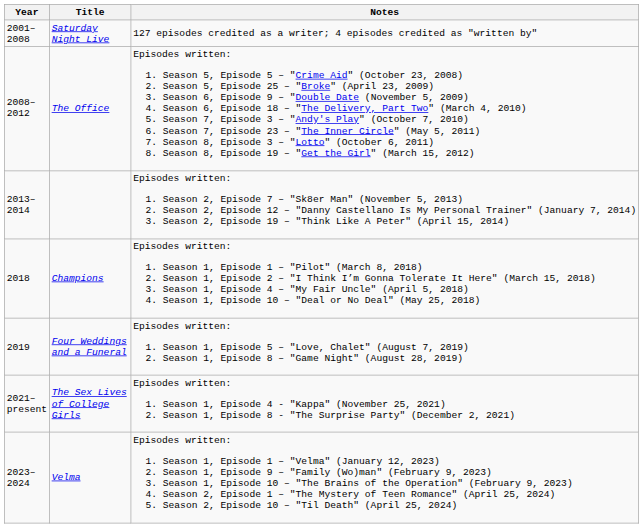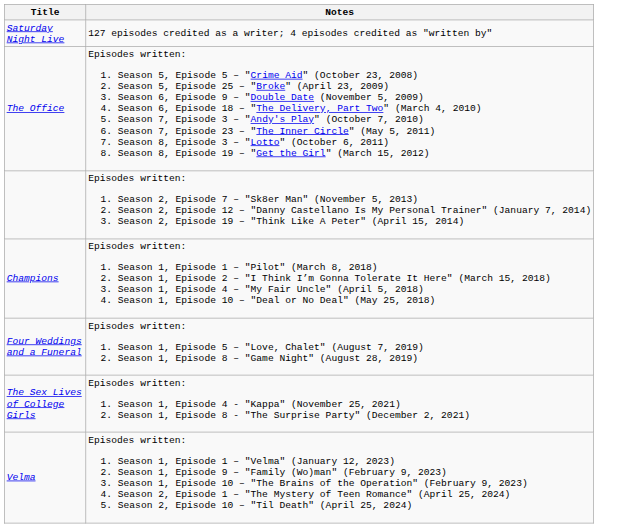- column: (27, 12)
